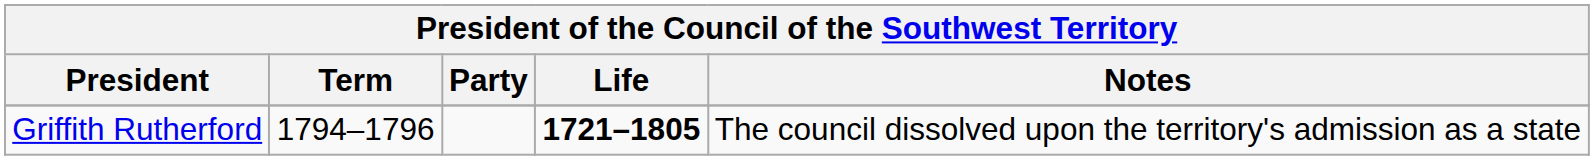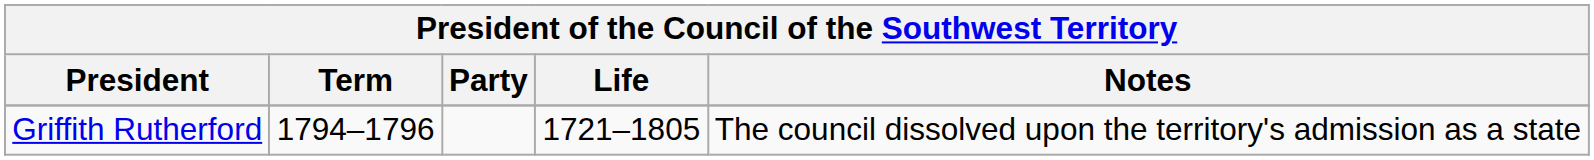(621, 129) bold -> (621, 129) normal
